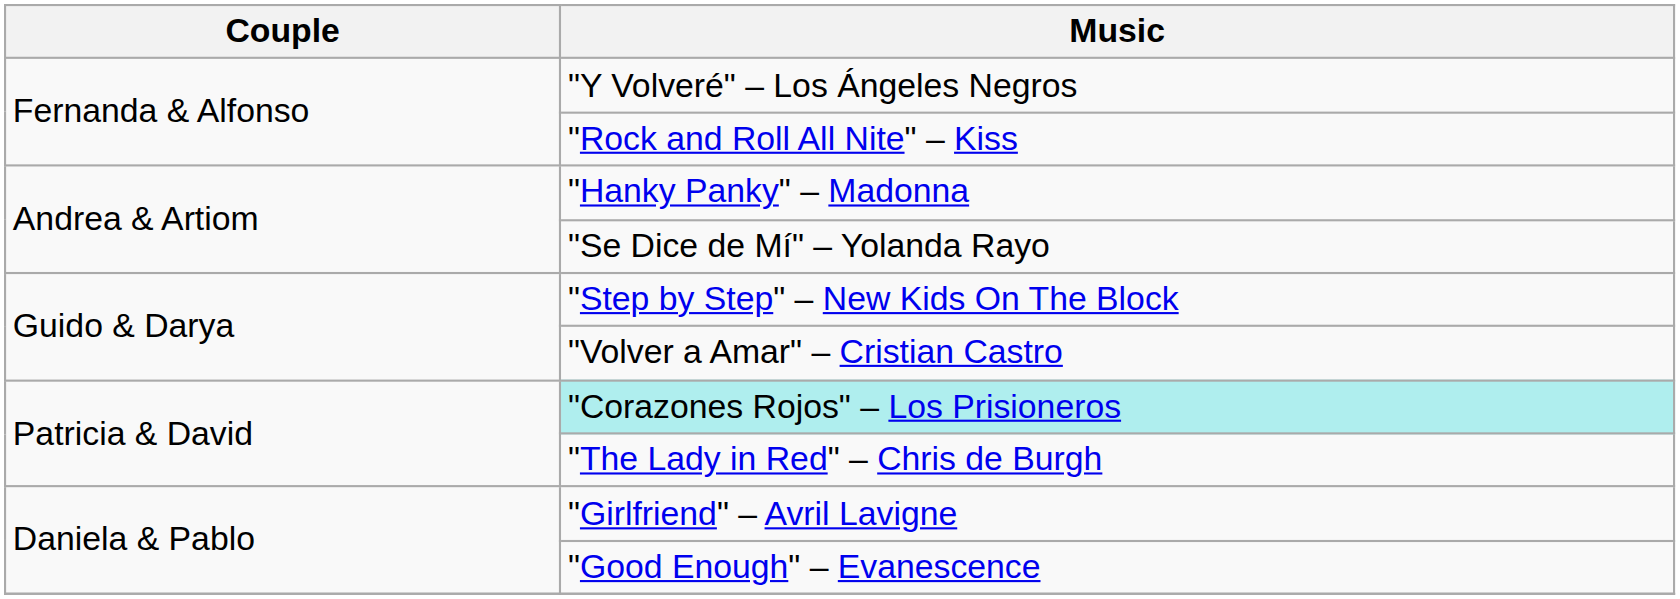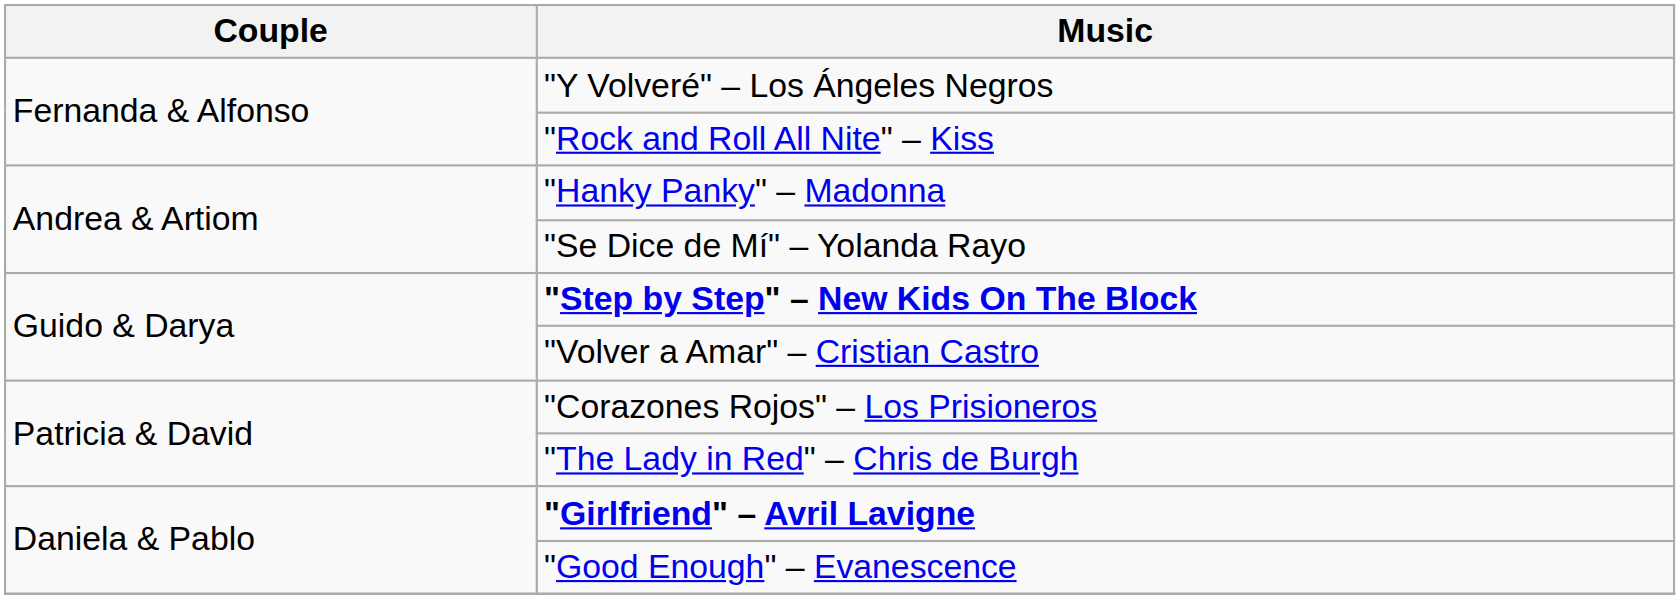(873, 298) normal -> (871, 298) bold
(845, 406) paleturquoise background -> (821, 406) no background
(763, 513) normal -> (760, 513) bold
